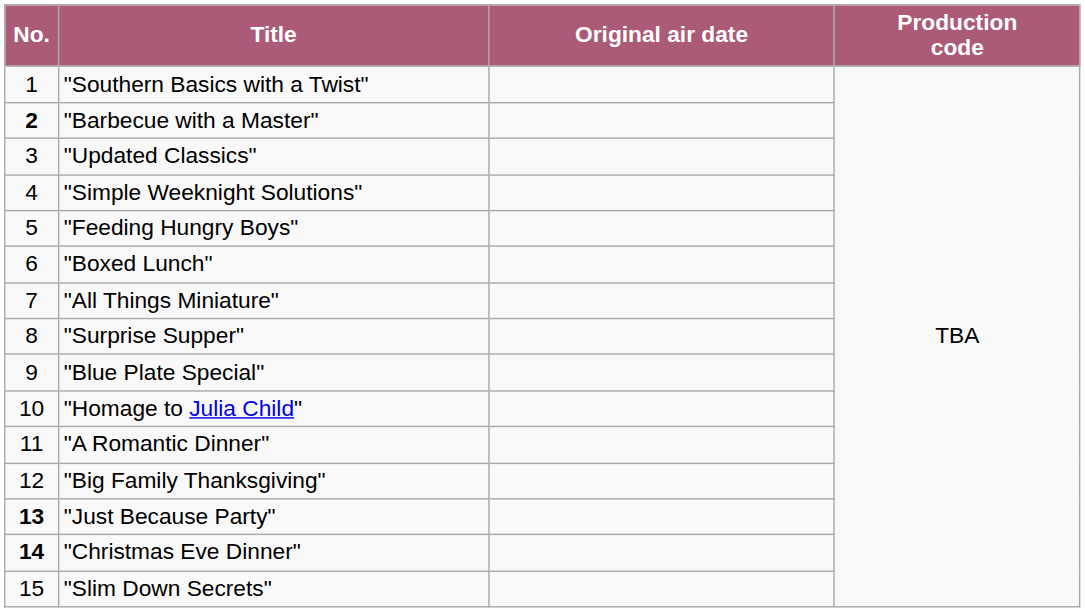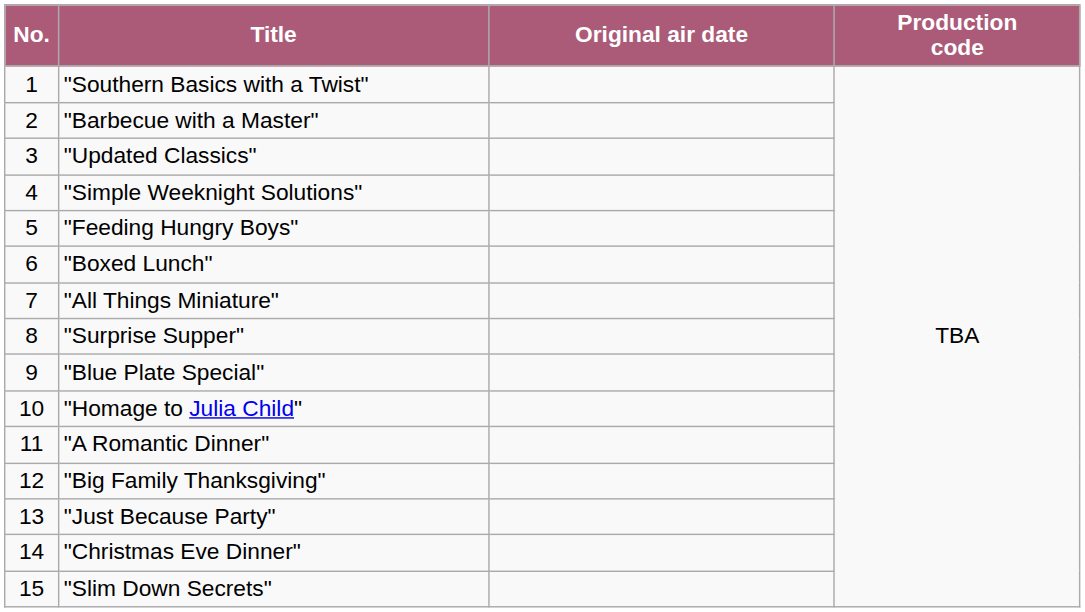(32, 120) bold -> (32, 120) normal
(32, 516) bold -> (32, 516) normal
(32, 552) bold -> (32, 552) normal
